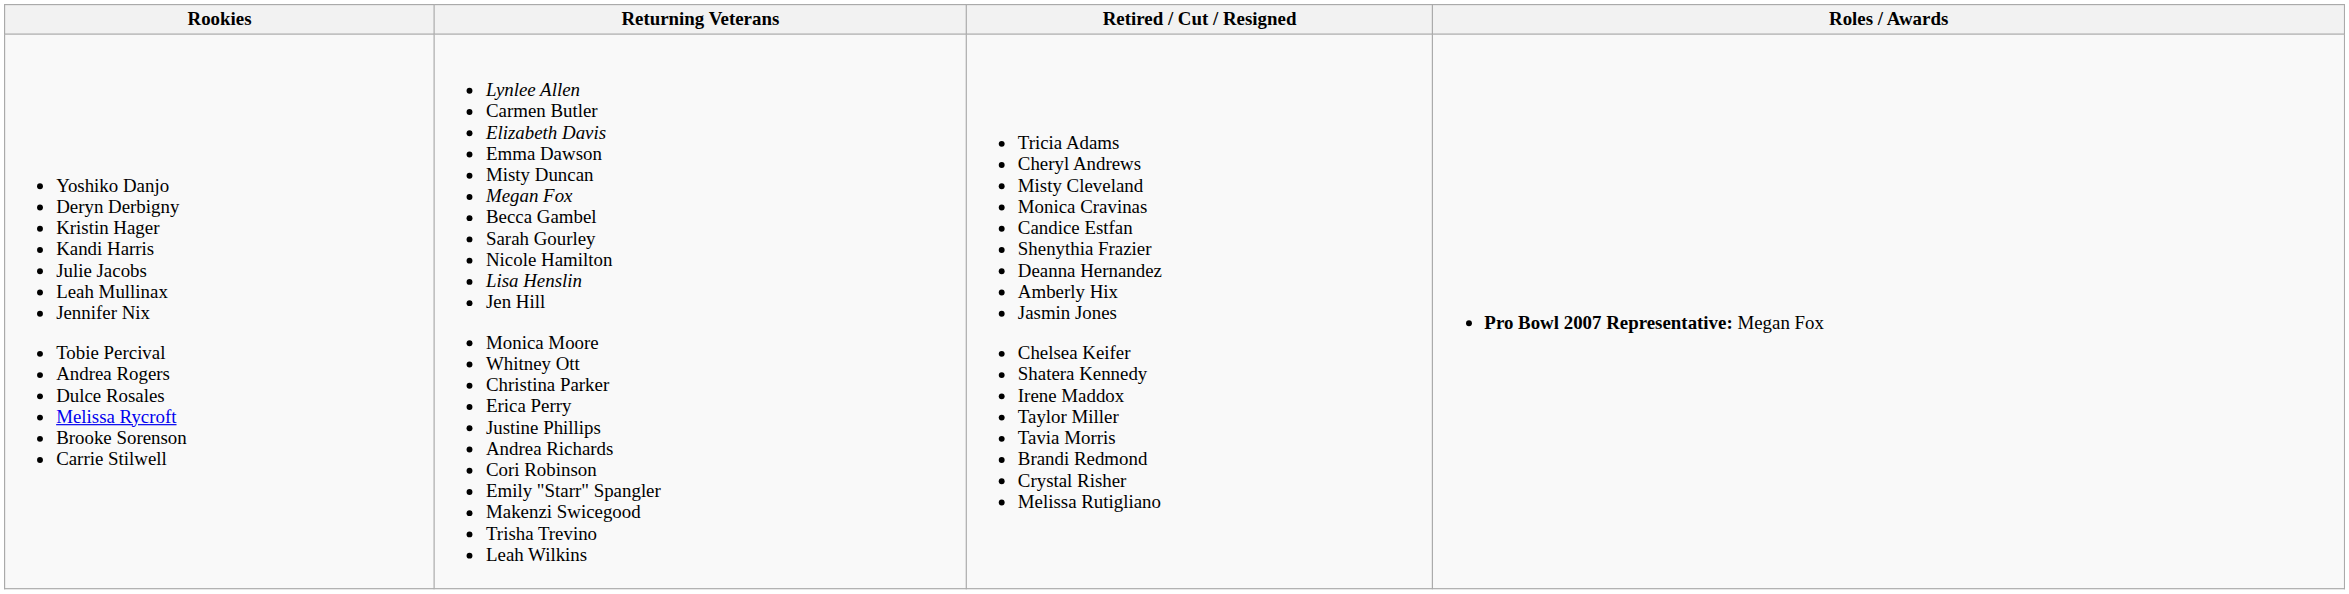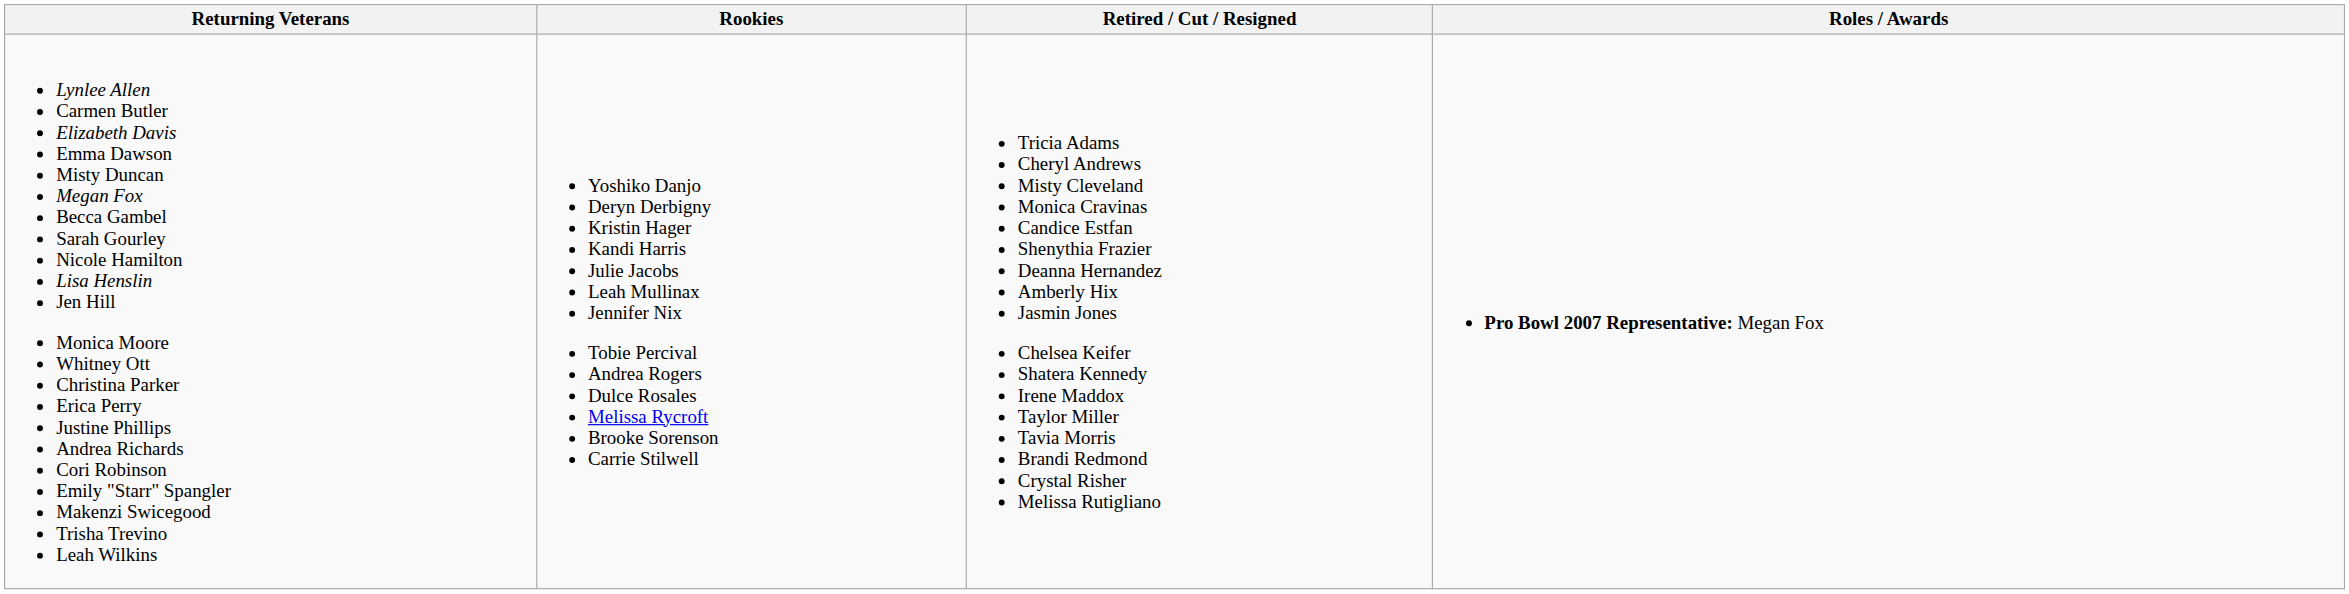columns swapped: (700, 19) <-> (220, 19)
